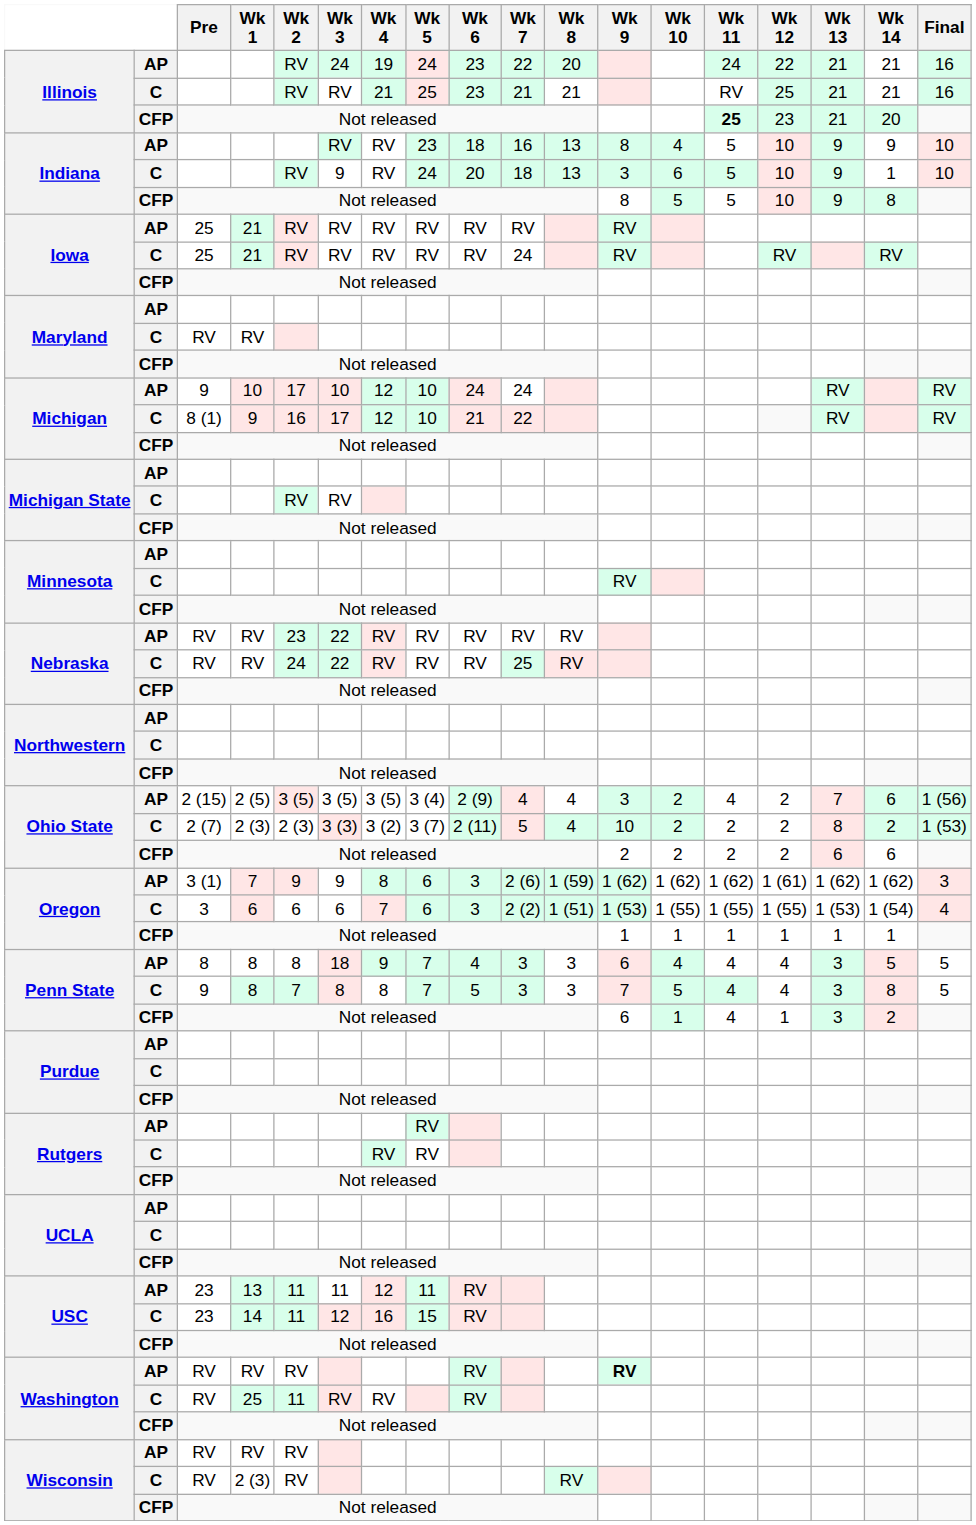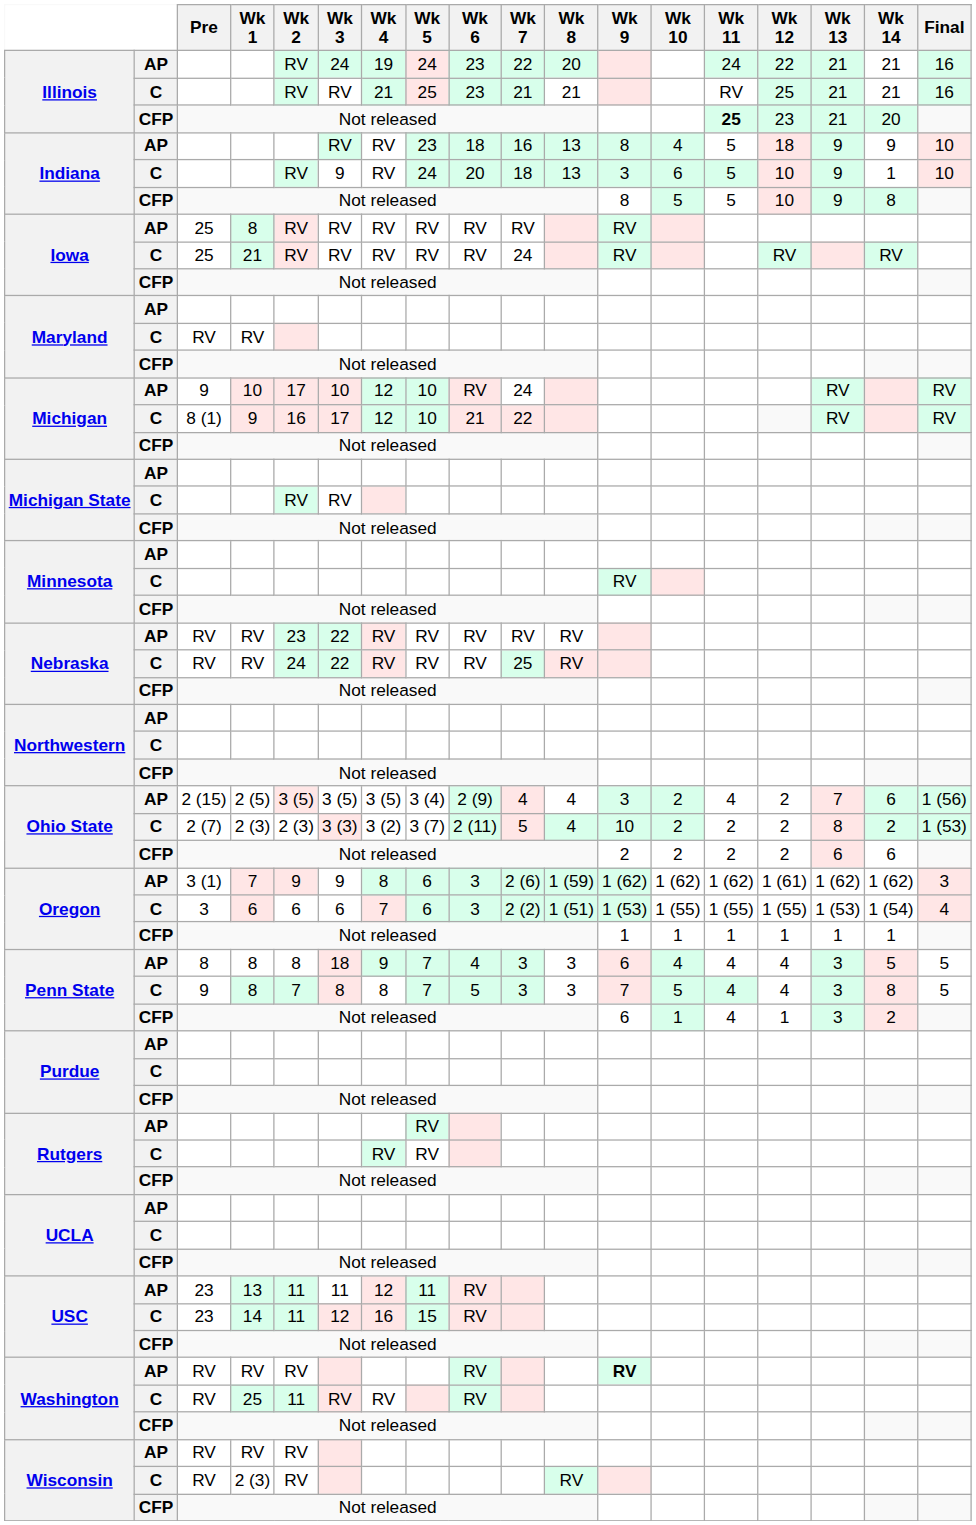(784, 146) 10 -> (784, 146) 18
(252, 227) 21 -> (252, 227) 8
(475, 391) 24 -> (475, 391) RV
